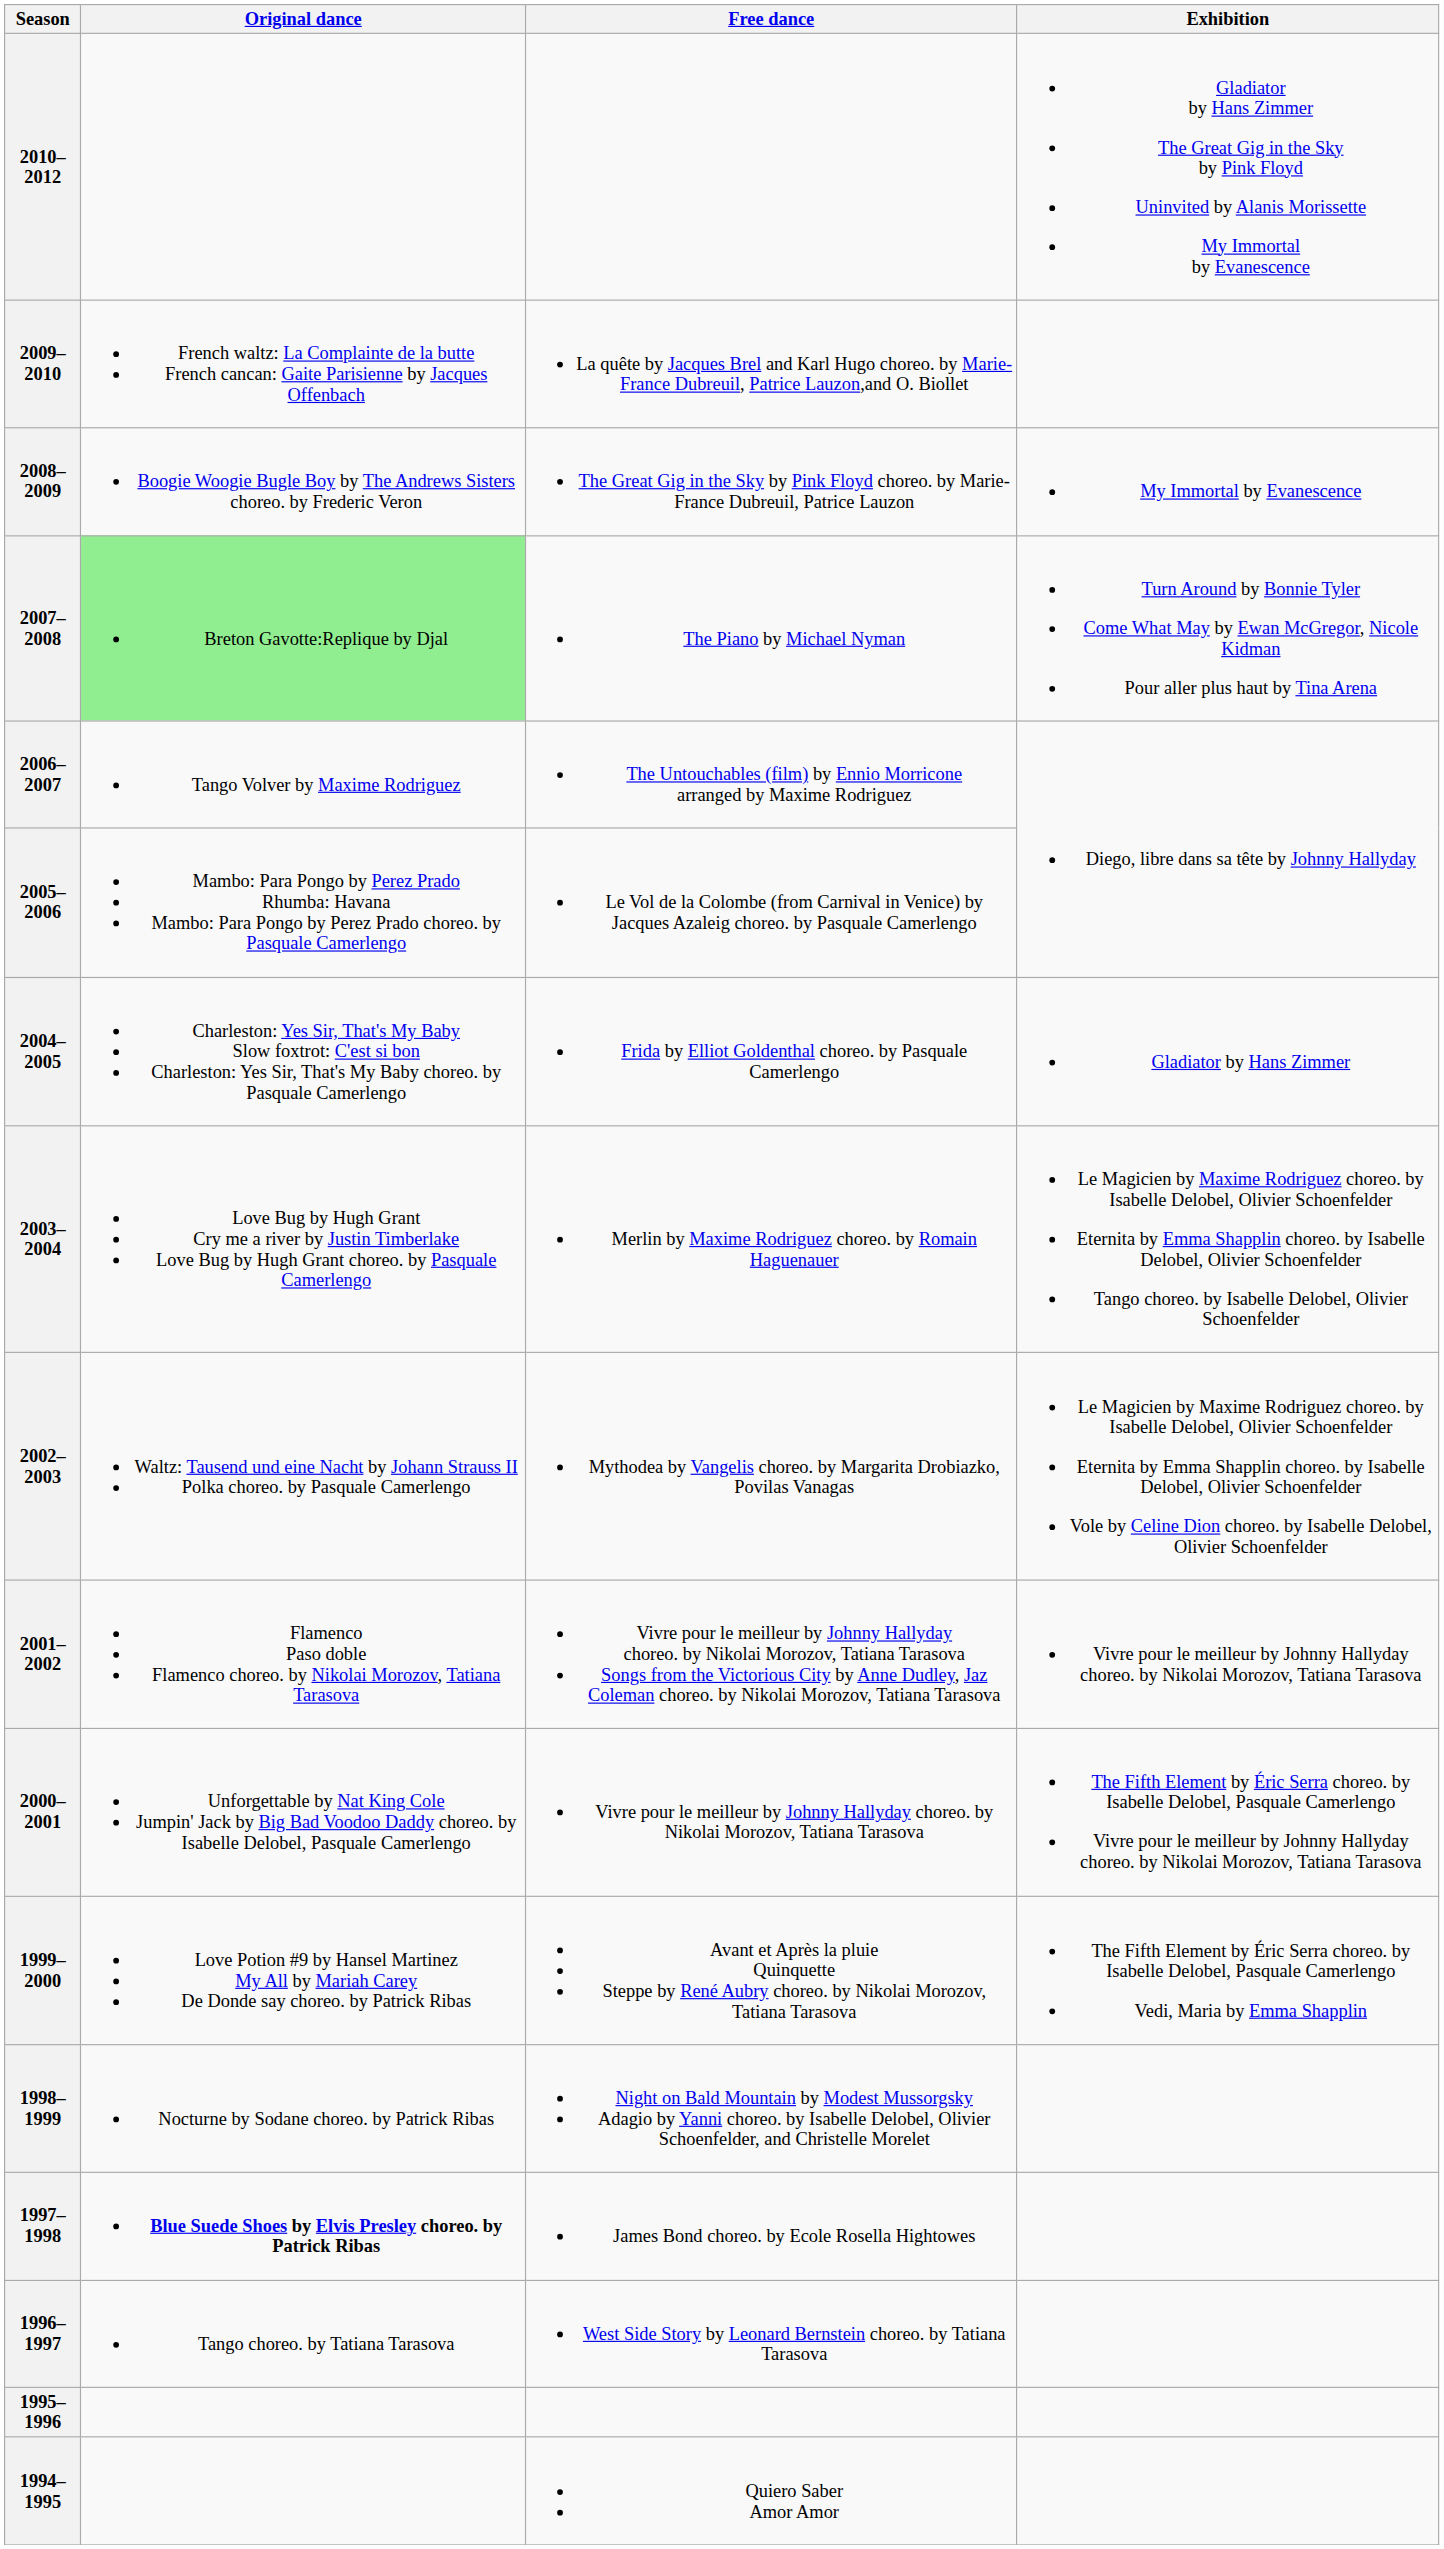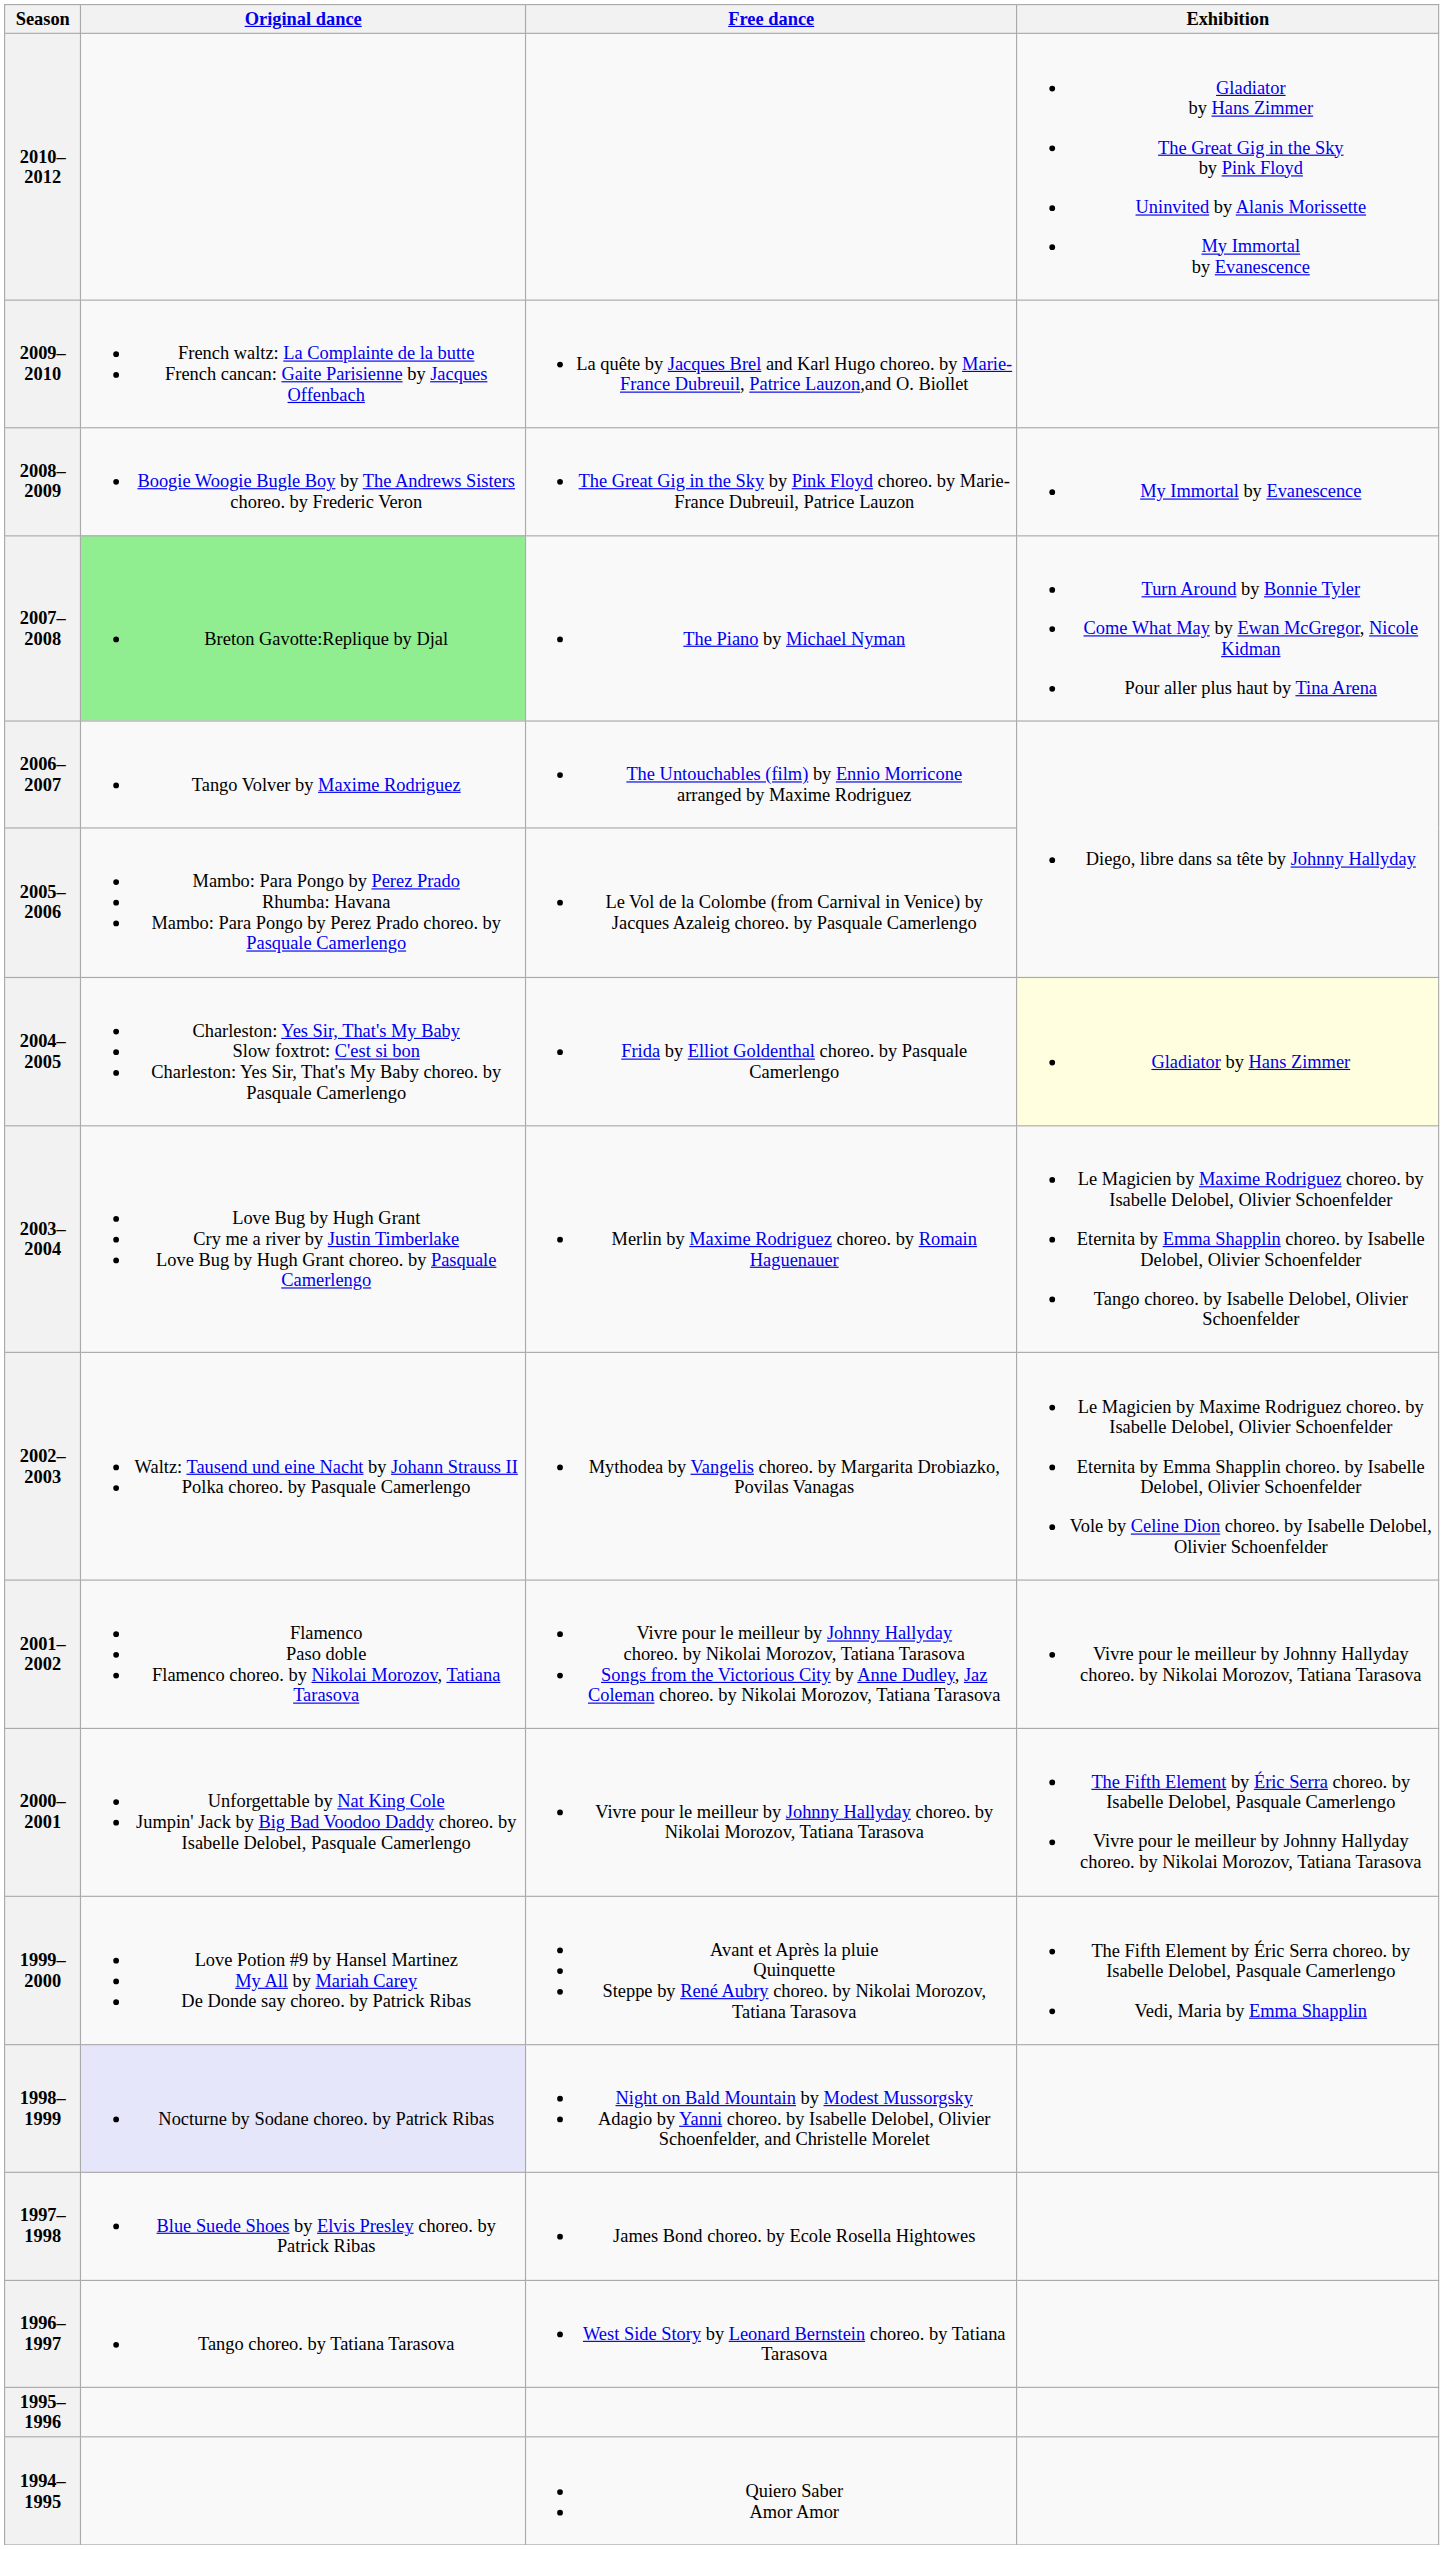(1228, 1062) no background -> (1228, 1062) lightyellow background
(303, 2119) no background -> (303, 2119) lavender background
(303, 2237) bold -> (303, 2237) normal
